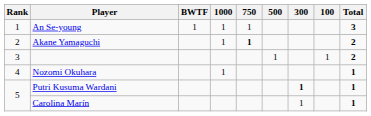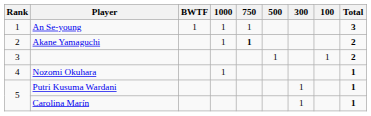(301, 87) bold -> (301, 87) normal
